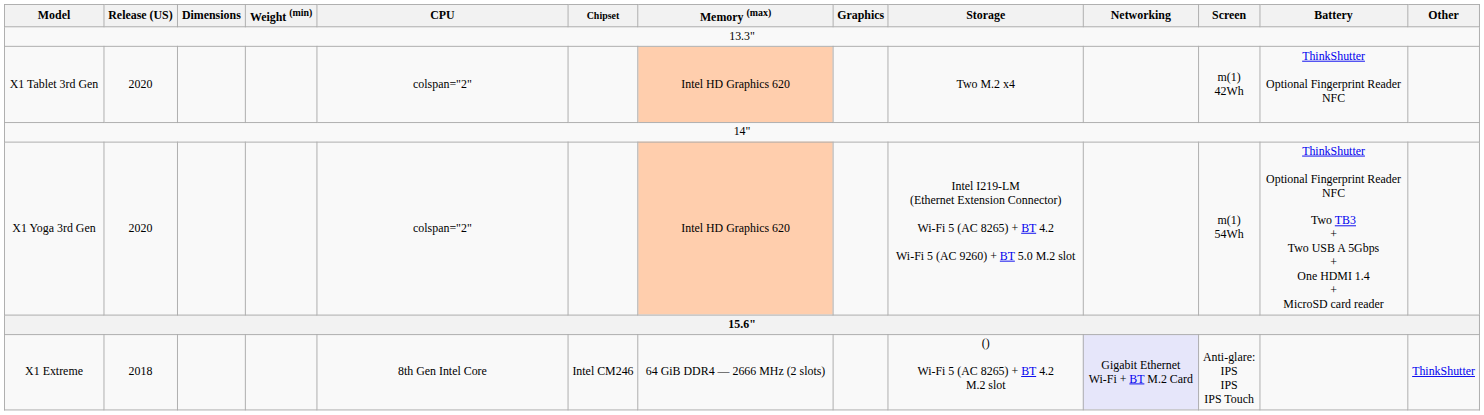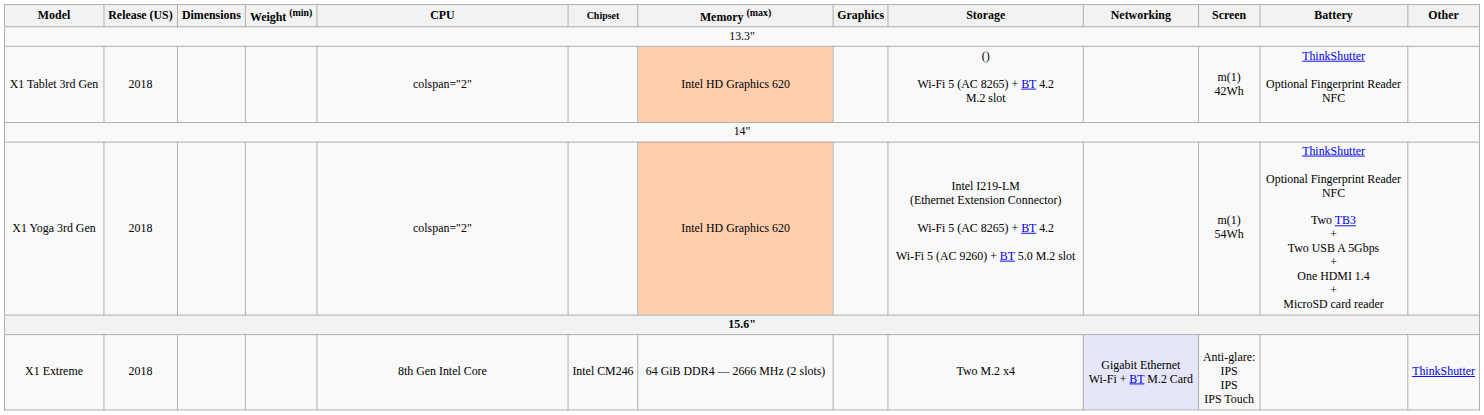(140, 84) 2020 -> (140, 84) 2018
(986, 84) Two M.2 x4 -> (986, 77) () Wi-Fi 5 (AC 8265) + BT 4.2 M.2 slot
(140, 228) 2020 -> (140, 228) 2018
(986, 365) () Wi-Fi 5 (AC 8265) + BT 4.2 M.2 slot -> (986, 371) Two M.2 x4
